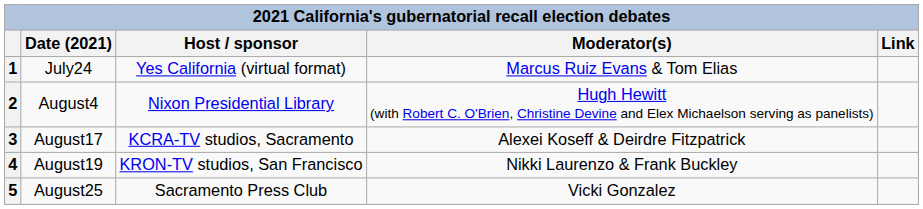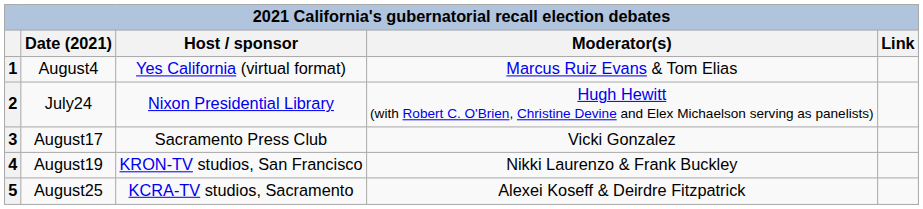(68, 69) July24 -> (68, 69) August4
(68, 104) August4 -> (68, 104) July24
(241, 139) KCRA-TV studios, Sacramento -> (241, 139) Sacramento Press Club
(622, 139) Alexei Koseff & Deirdre Fitzpatrick -> (622, 139) Vicki Gonzalez
(241, 191) Sacramento Press Club -> (241, 191) KCRA-TV studios, Sacramento
(622, 191) Vicki Gonzalez -> (622, 191) Alexei Koseff & Deirdre Fitzpatrick
